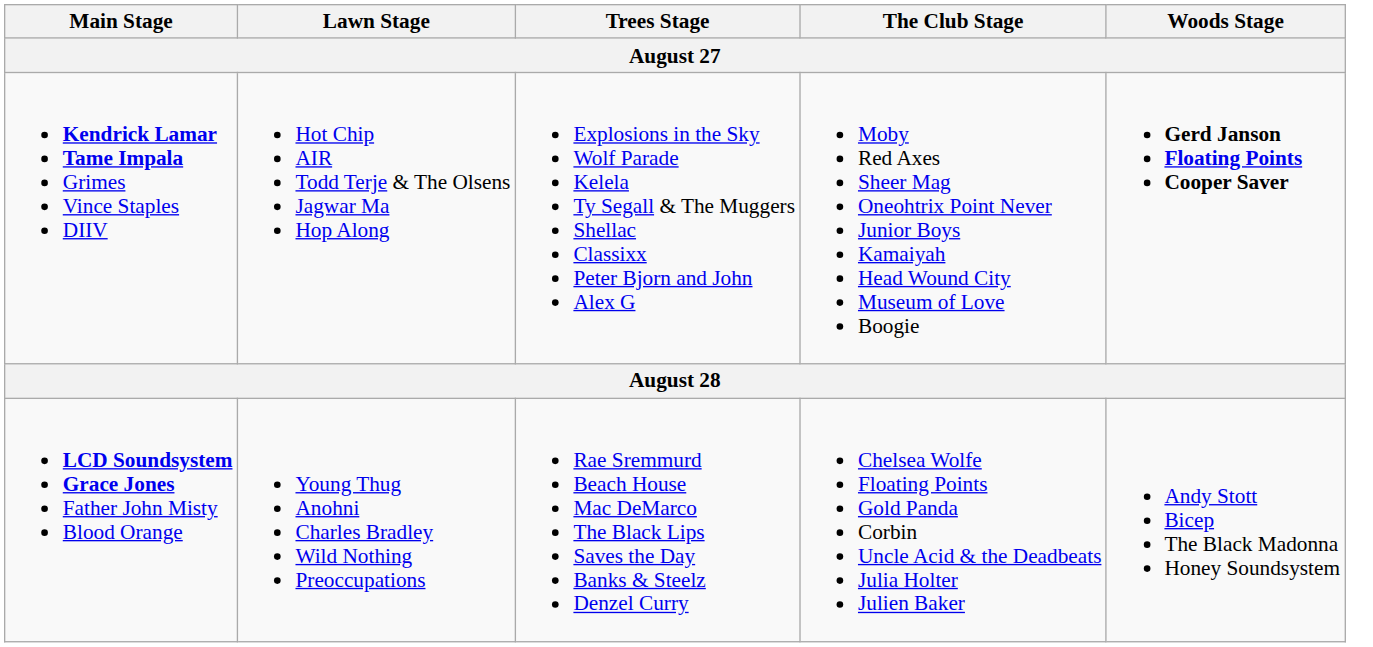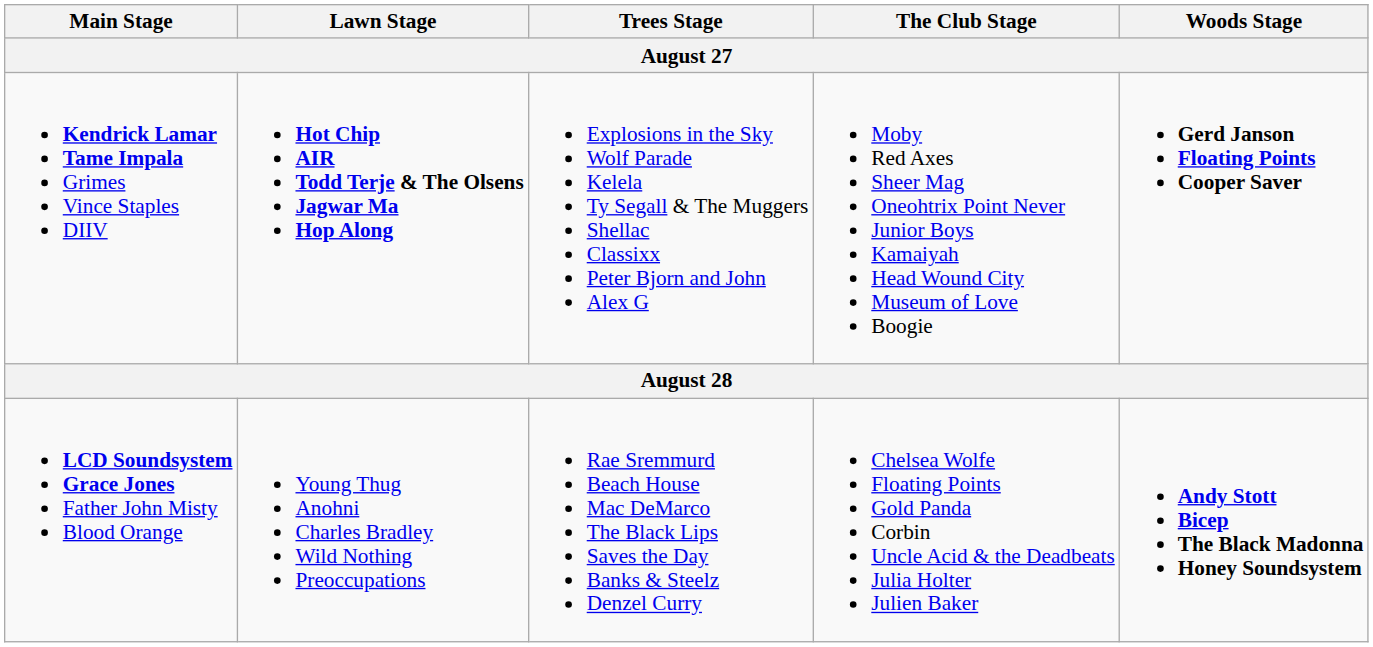(376, 182) normal -> (383, 182) bold
(1226, 532) normal -> (1244, 532) bold
